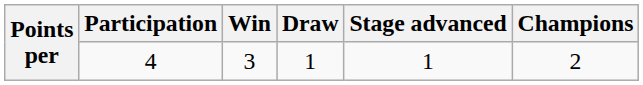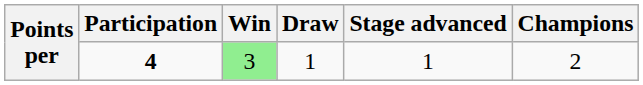(151, 60) normal -> (151, 60) bold
(250, 60) no background -> (250, 60) lightgreen background
